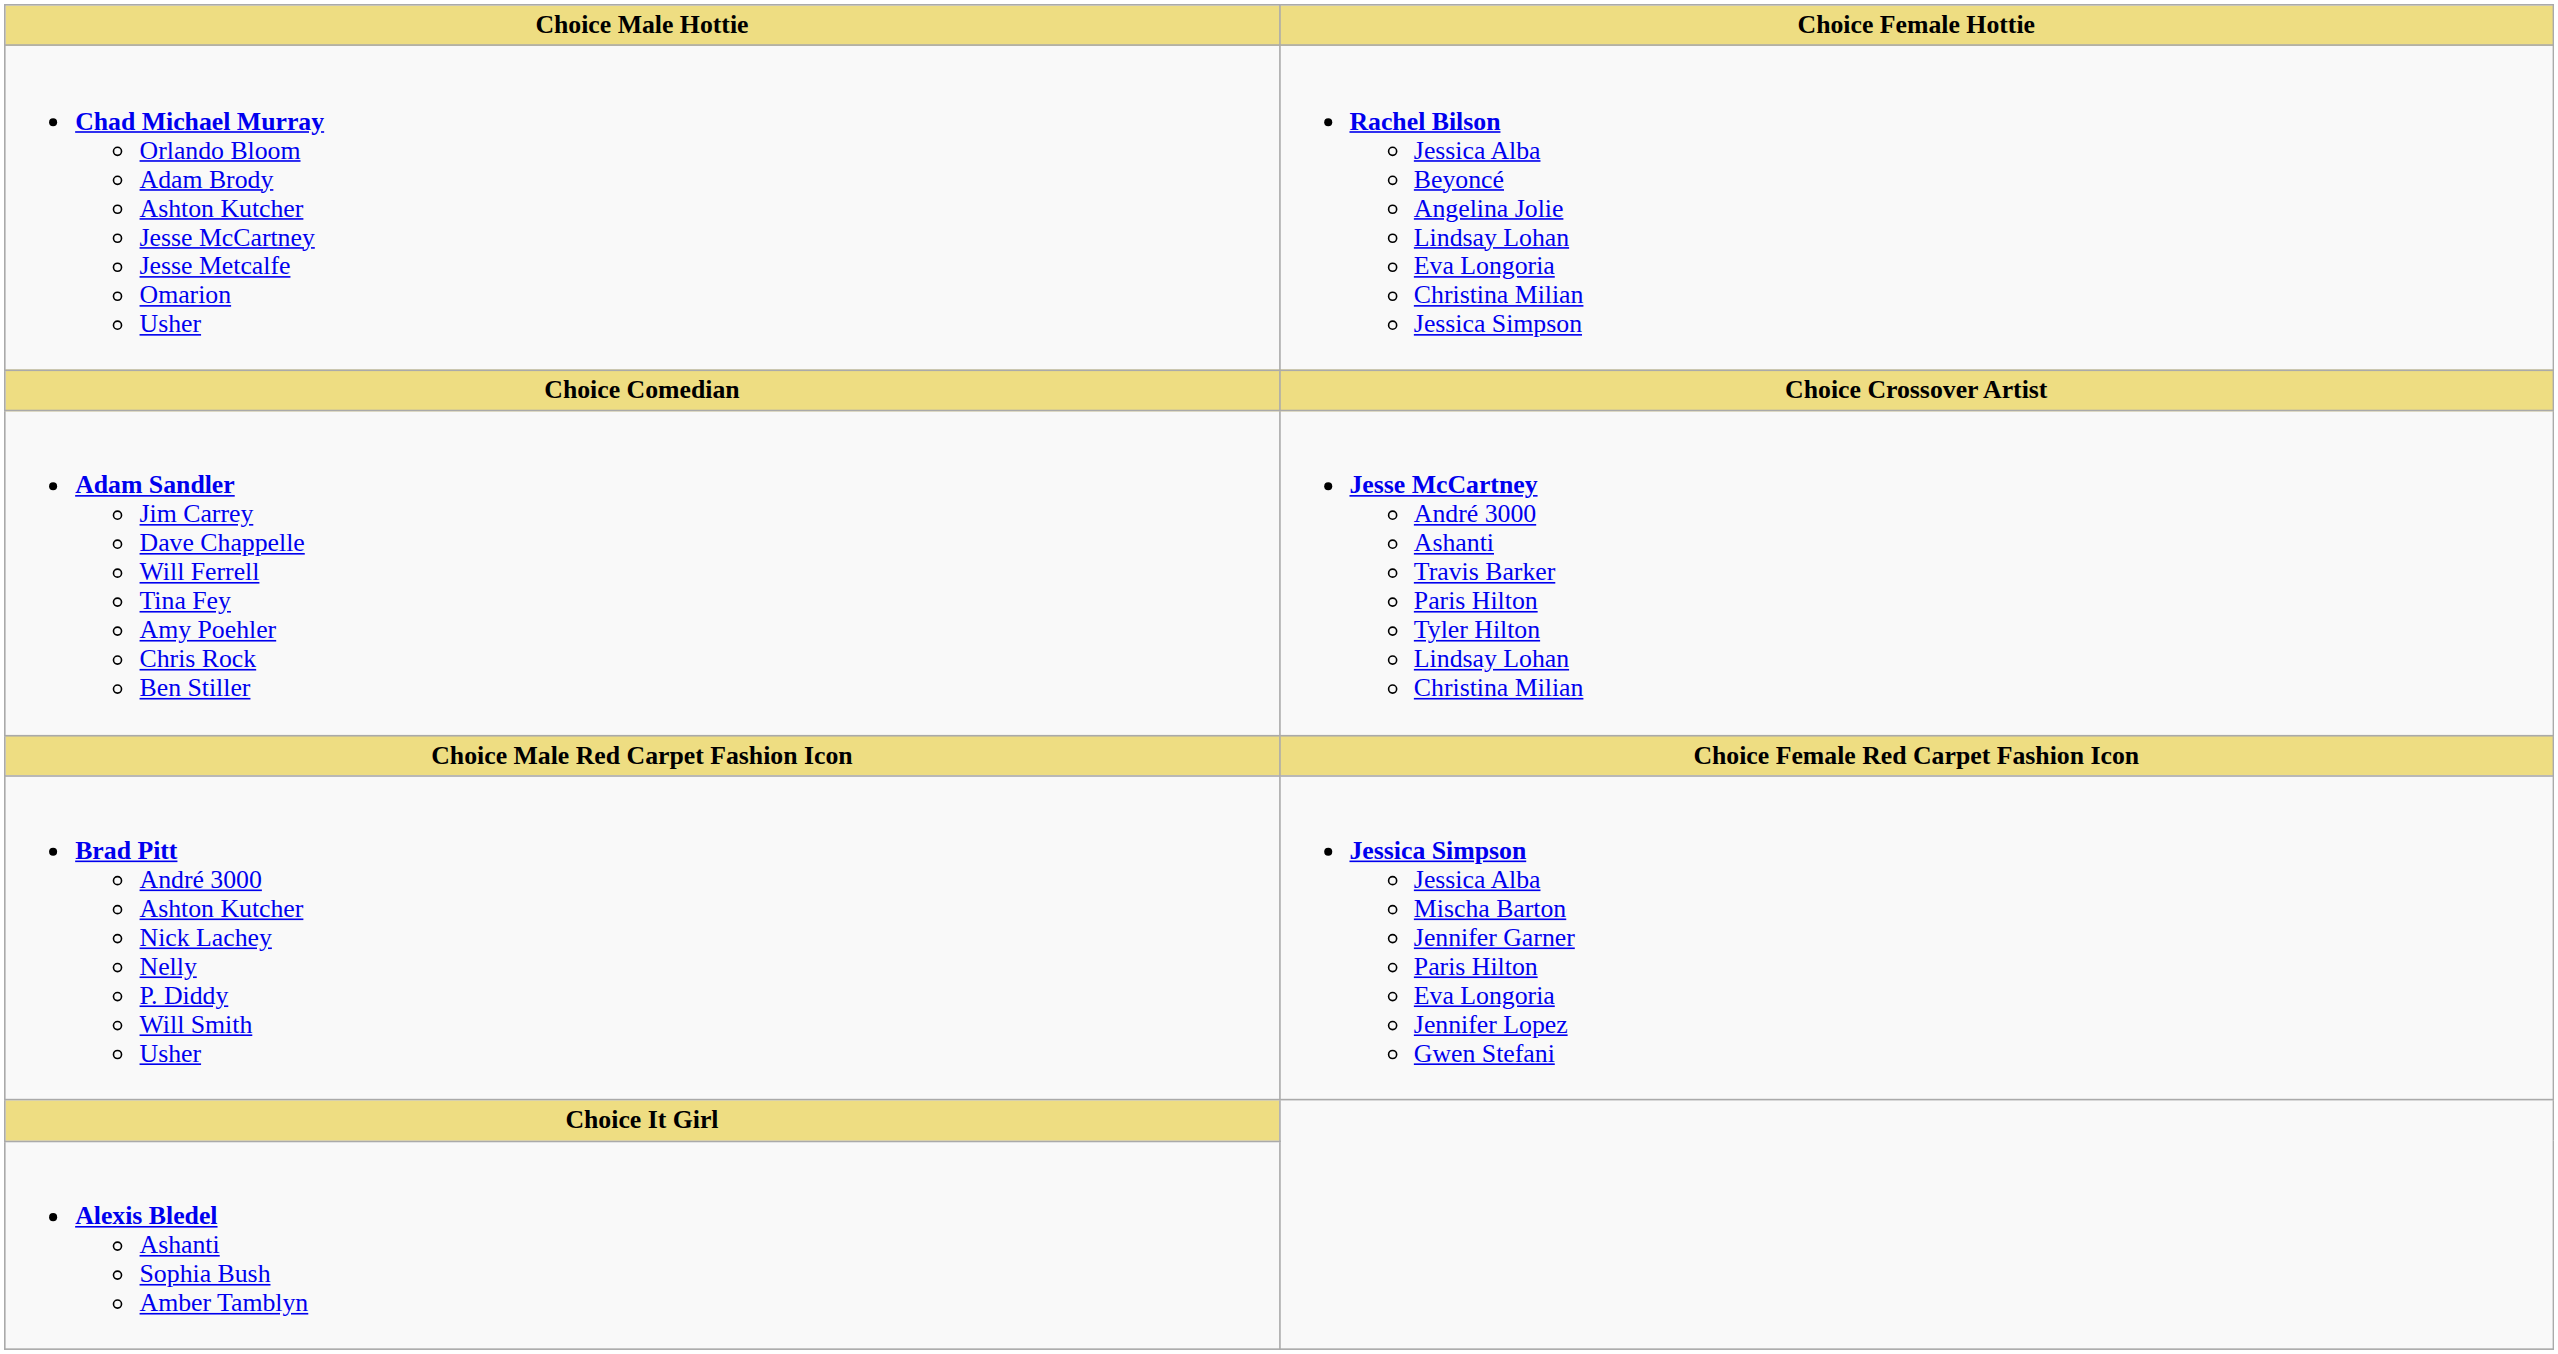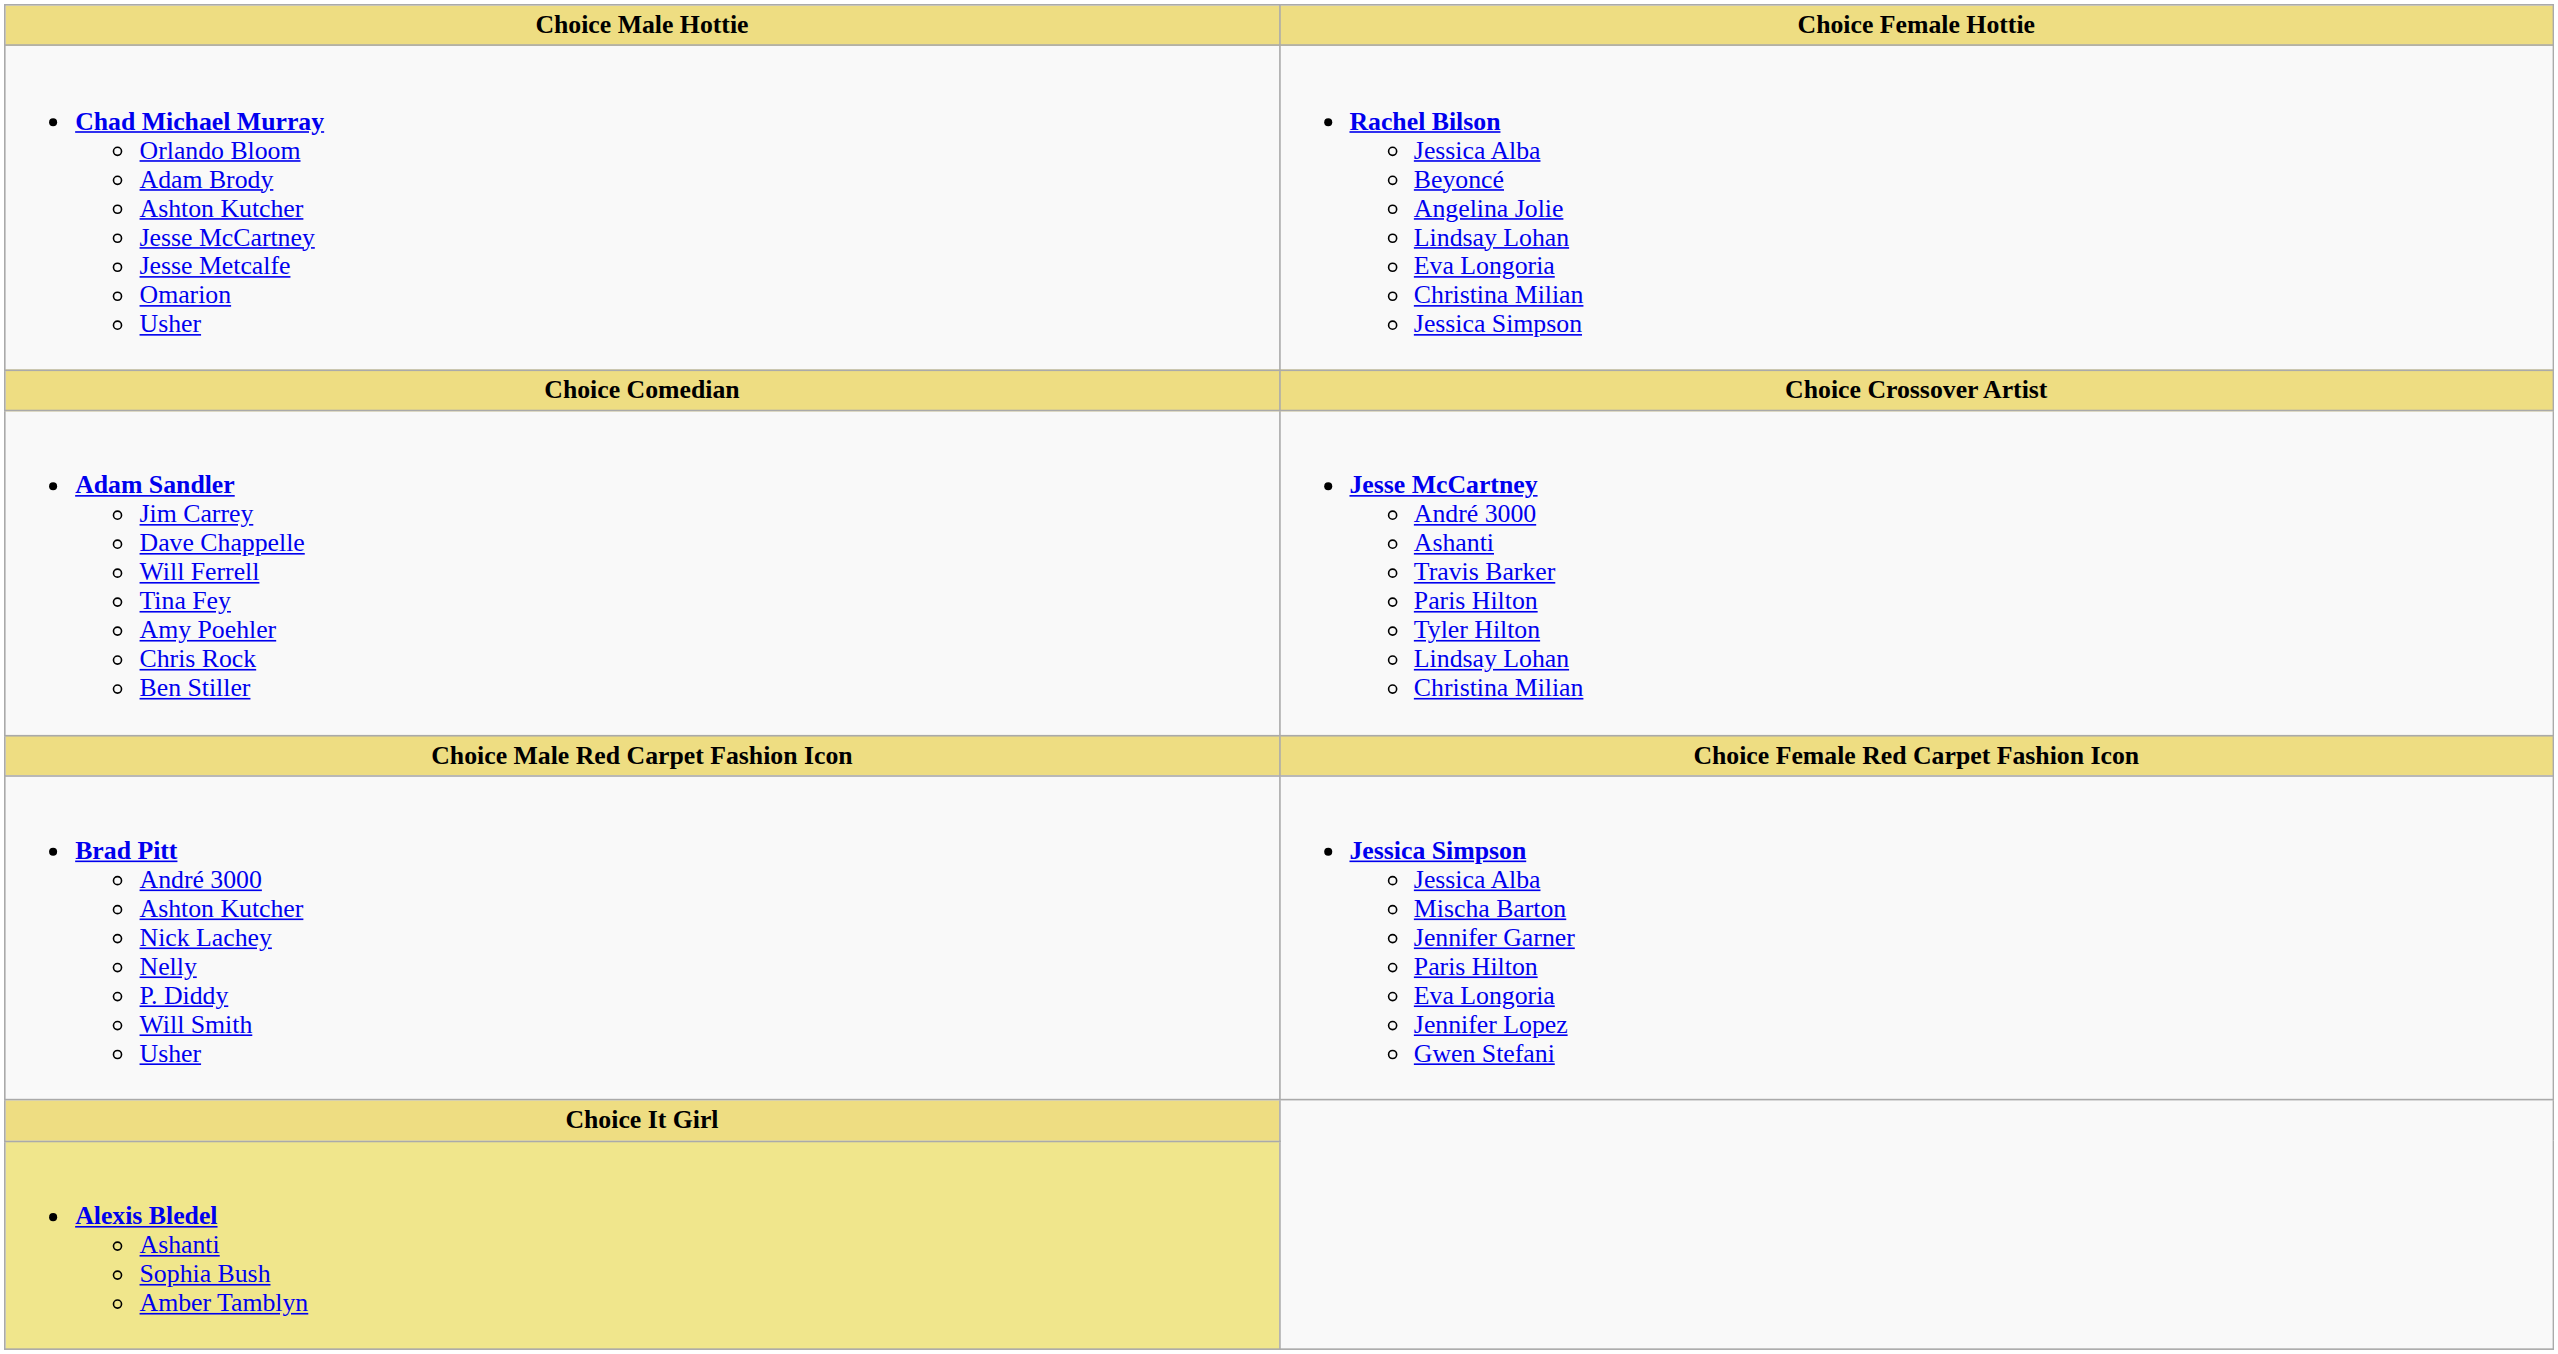(642, 1259) no background -> (642, 1259) khaki background
